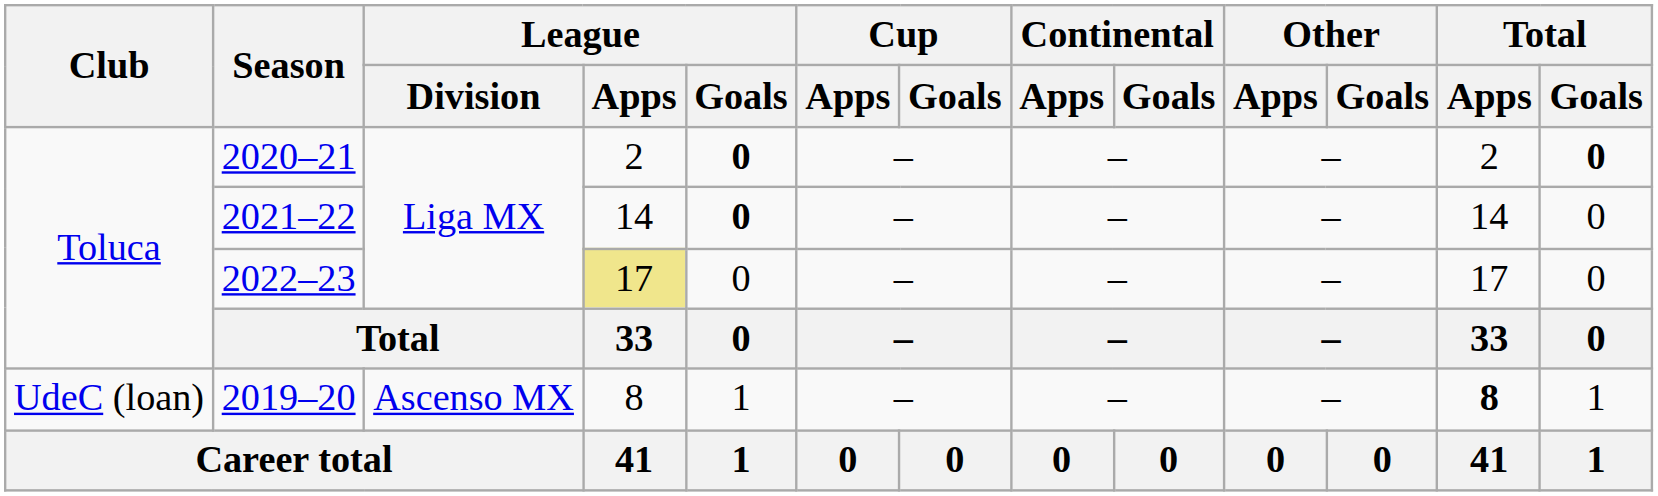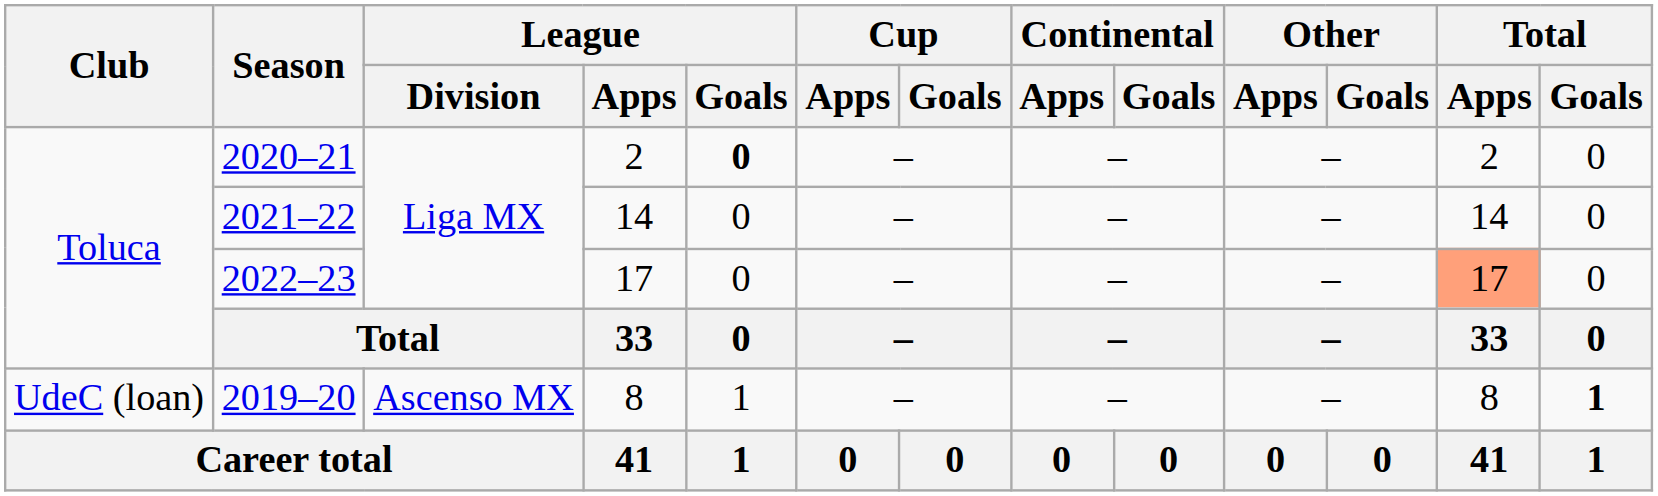(1596, 156) bold -> (1596, 156) normal
(741, 216) bold -> (741, 216) normal
(634, 277) khaki background -> (634, 277) no background
(1489, 277) no background -> (1489, 277) lightsalmon background
(1489, 398) bold -> (1489, 398) normal
(1596, 398) normal -> (1596, 398) bold
